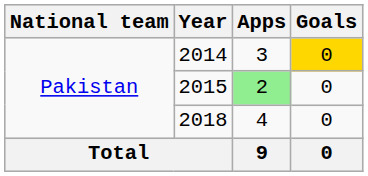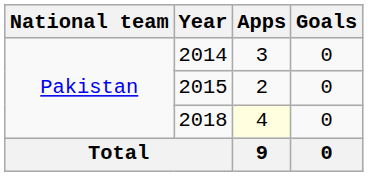(327, 55) gold background -> (327, 55) no background
(262, 88) lightgreen background -> (262, 88) no background
(262, 121) no background -> (262, 121) lightyellow background
